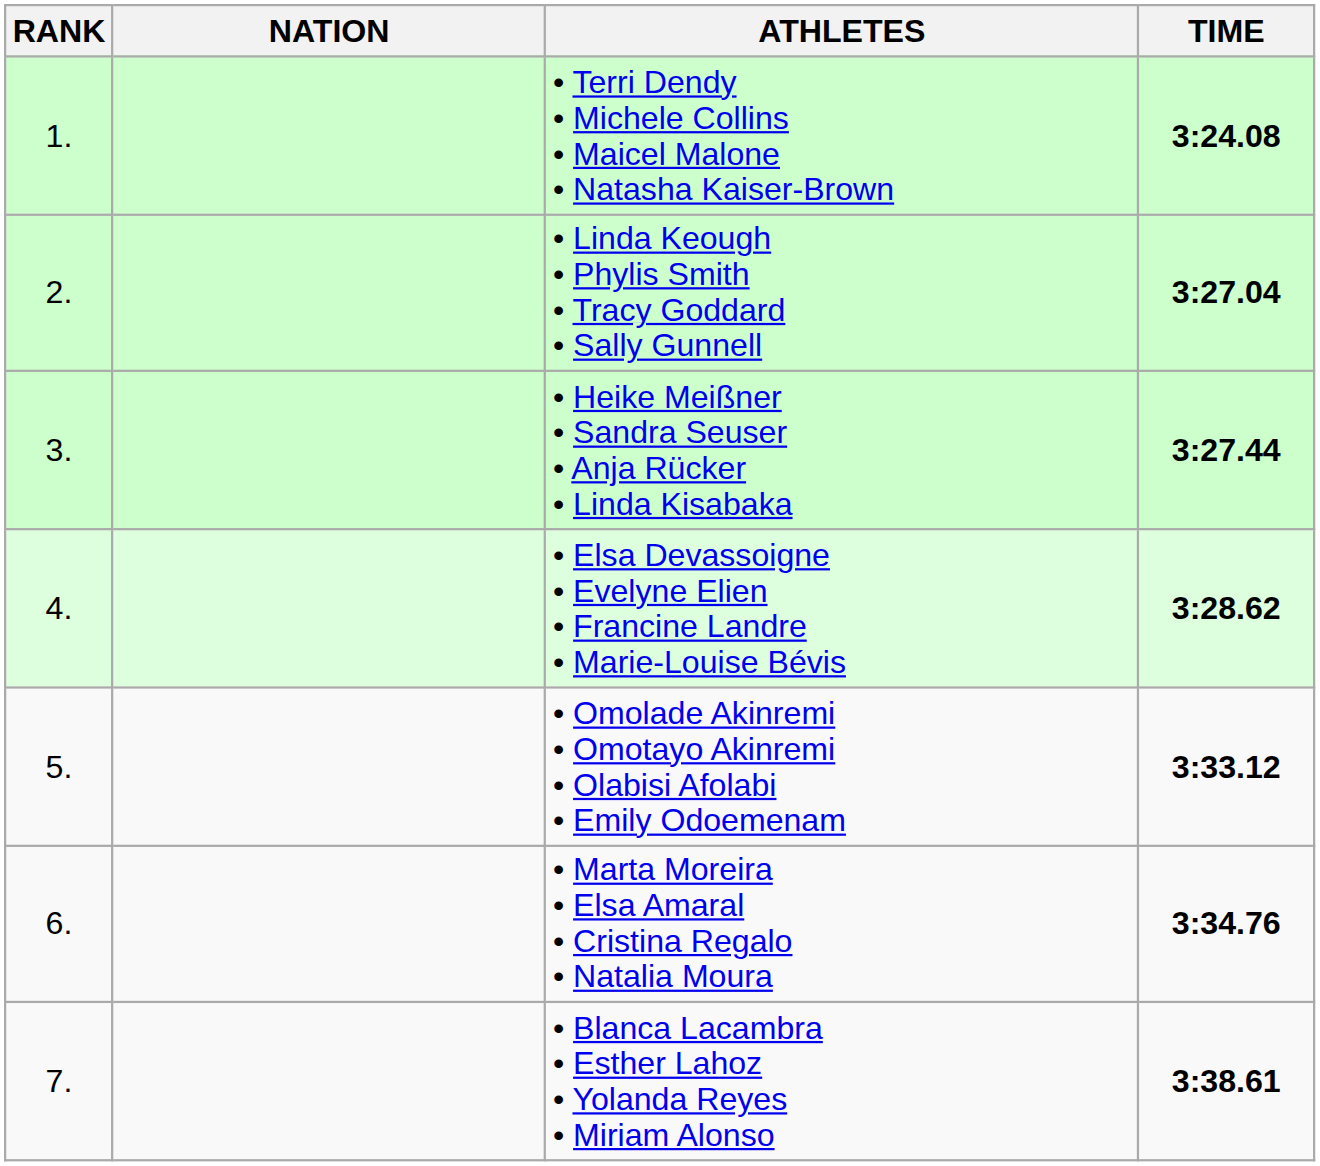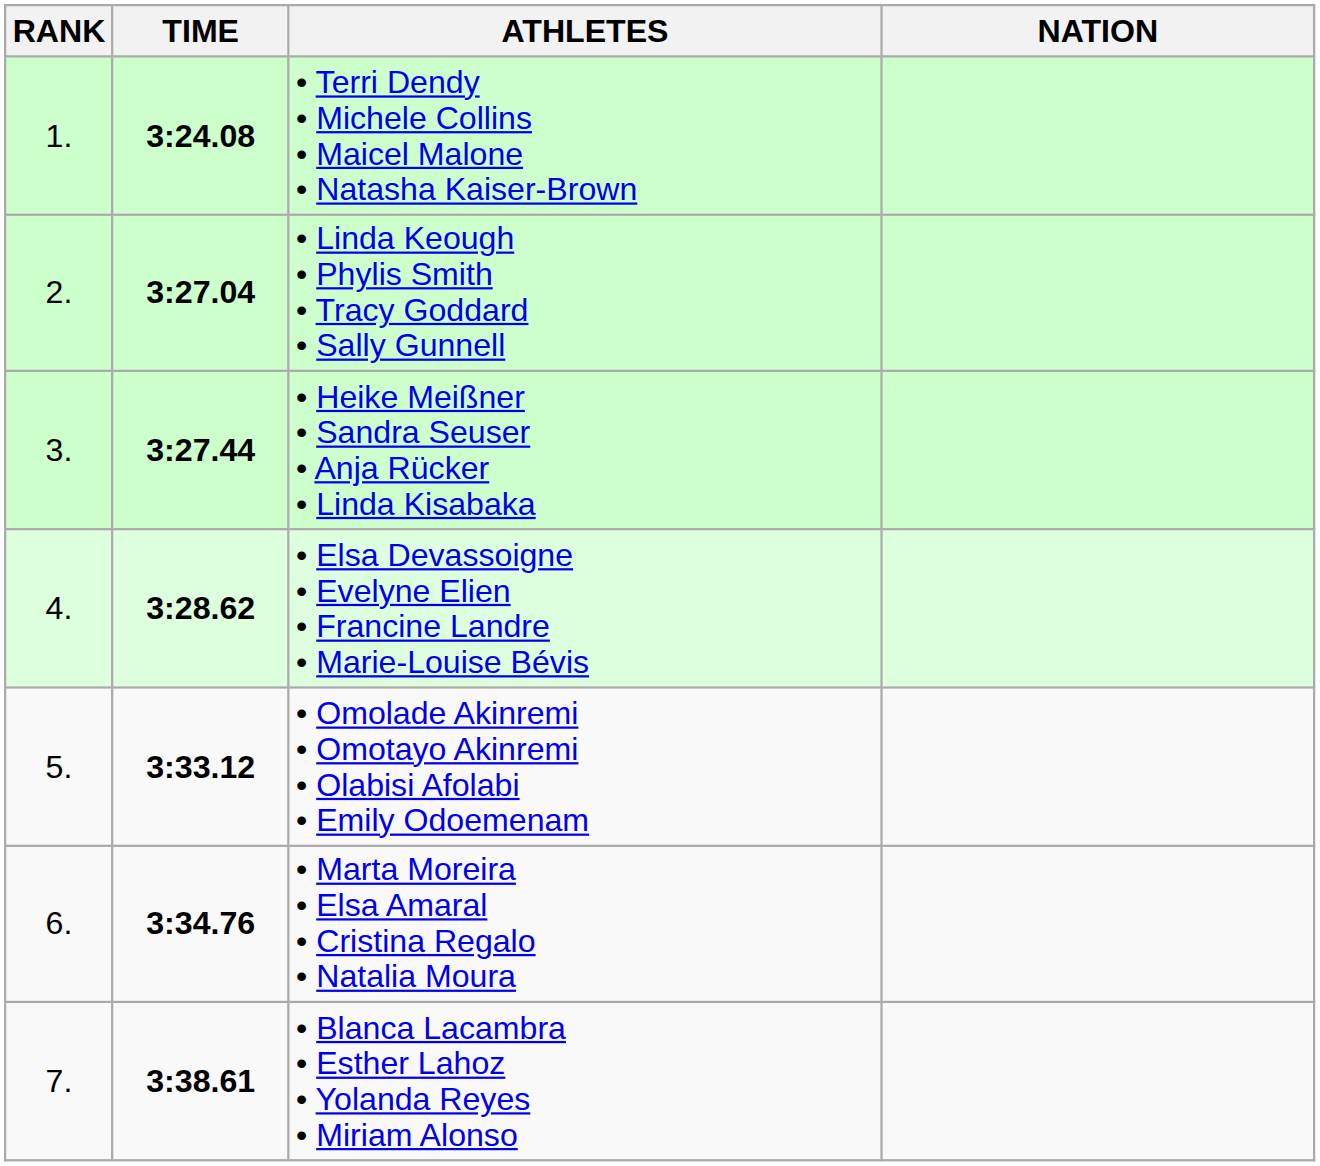columns swapped: (329, 31) <-> (1226, 31)
